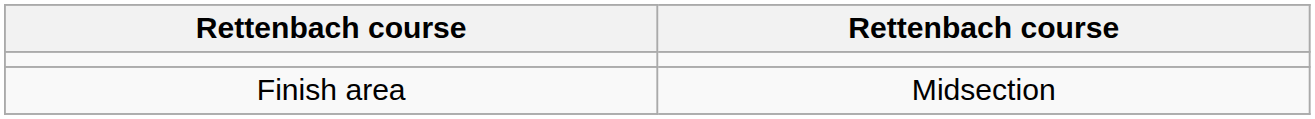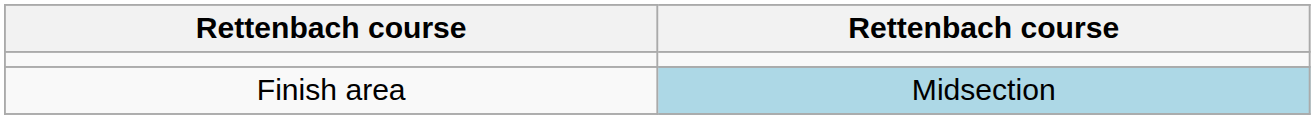(984, 89) no background -> (984, 89) lightblue background
